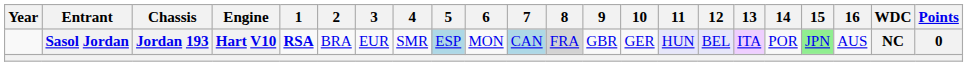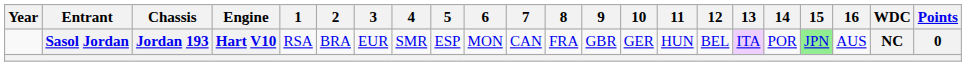(298, 41) bold -> (298, 41) normal
(448, 41) lightblue background -> (447, 41) no background
(527, 41) lightblue background -> (526, 41) no background
(564, 41) lightgrey background -> (564, 41) no background
(678, 41) lavender background -> (677, 41) no background
(716, 41) lavender background -> (715, 41) no background
